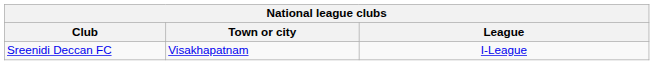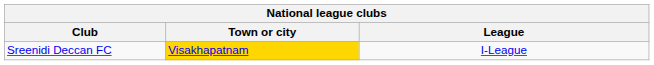(208, 50) no background -> (208, 50) gold background
